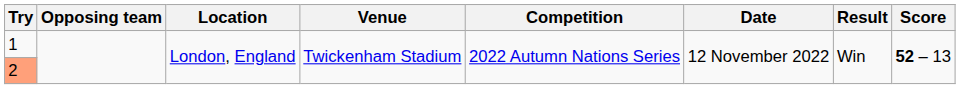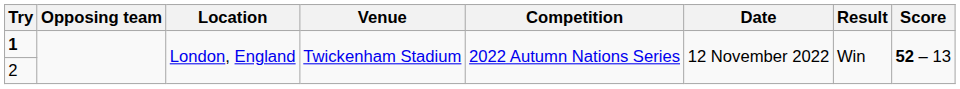(13, 44) normal -> (13, 44) bold
(13, 70) lightsalmon background -> (13, 70) no background
